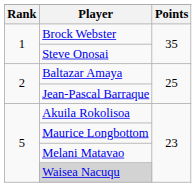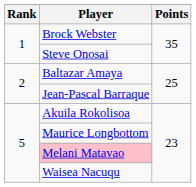(83, 152) no background -> (83, 152) pink background
(81, 172) lightgrey background -> (81, 172) no background
